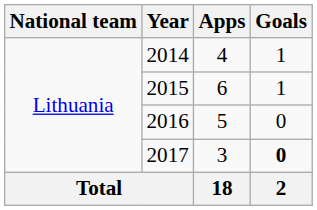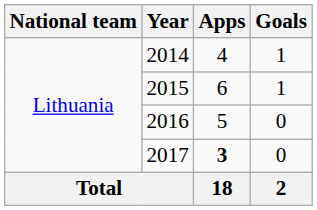(222, 155) normal -> (222, 155) bold
(281, 155) bold -> (281, 155) normal
